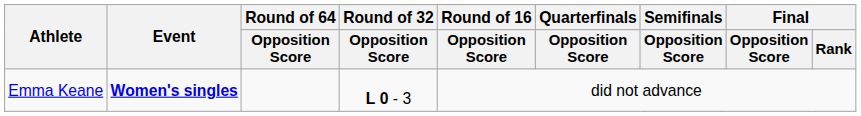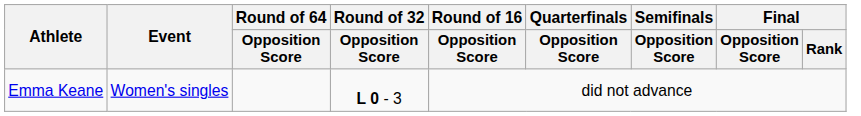(174, 91) bold -> (170, 91) normal
